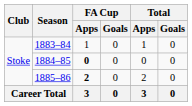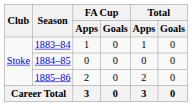(87, 61) bold -> (87, 61) normal
(87, 77) bold -> (87, 77) normal
